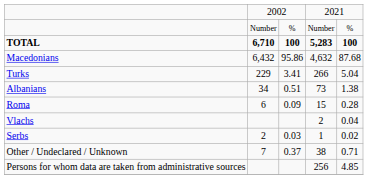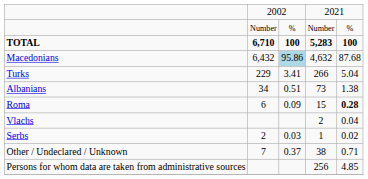(292, 58) no background -> (292, 58) lightblue background
(350, 105) normal -> (350, 105) bold
